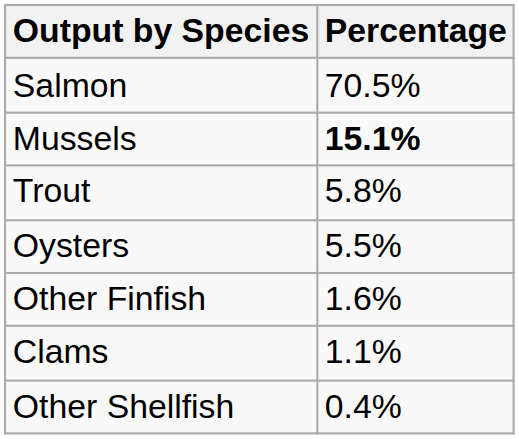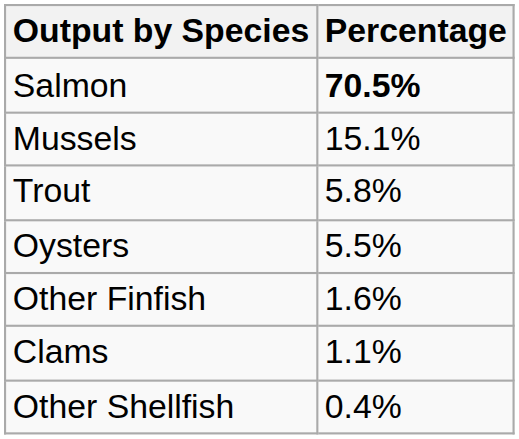(373, 84) normal -> (373, 84) bold
(373, 138) bold -> (373, 138) normal
